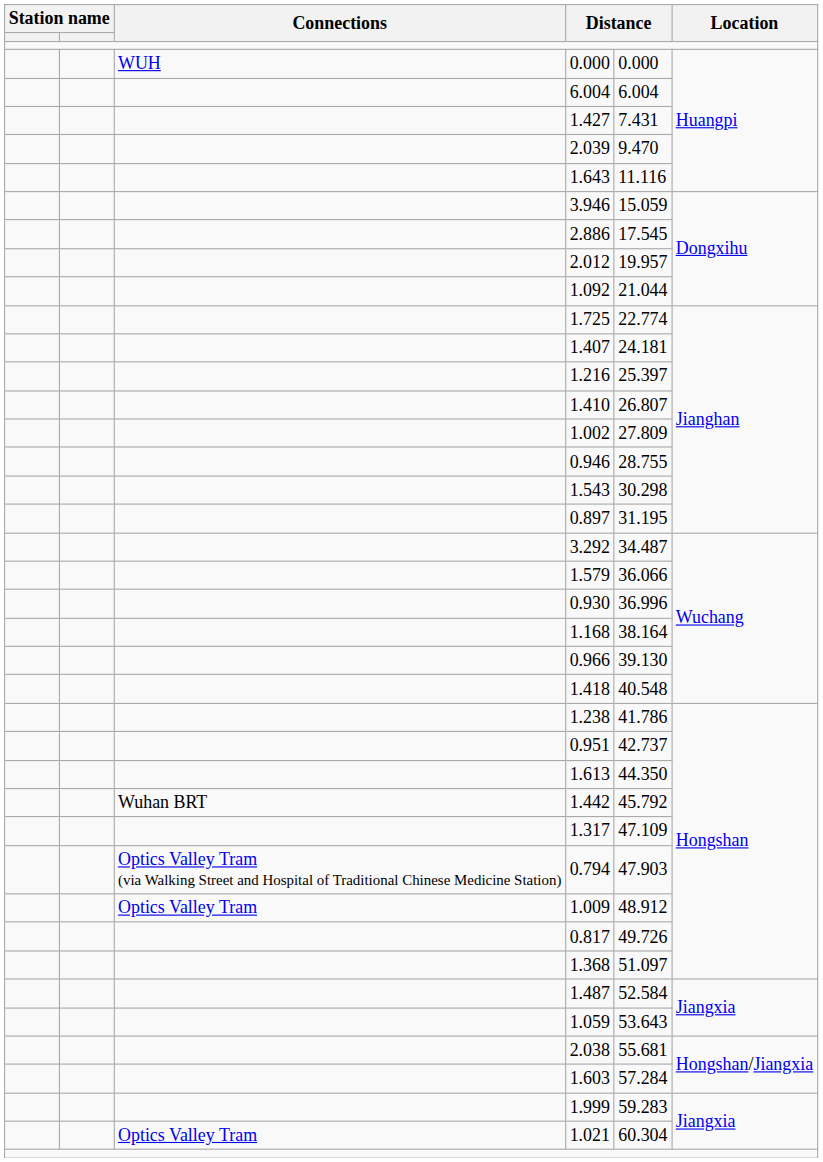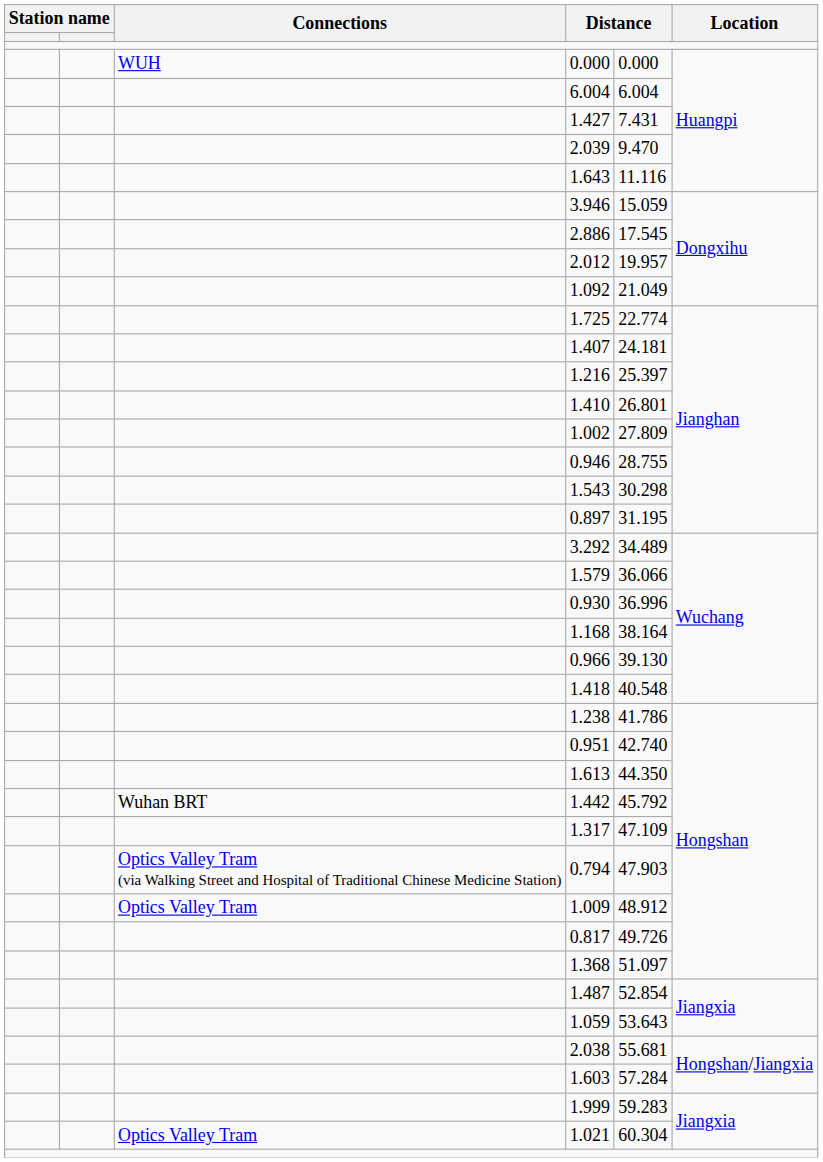(643, 291) 21.044 -> (643, 291) 21.049
(643, 404) 26.807 -> (643, 404) 26.801
(643, 546) 34.487 -> (643, 546) 34.489
(643, 745) 42.737 -> (643, 745) 42.740
(643, 993) 52.584 -> (643, 993) 52.854
